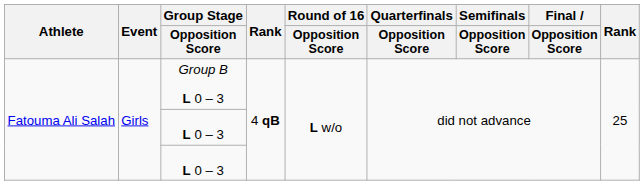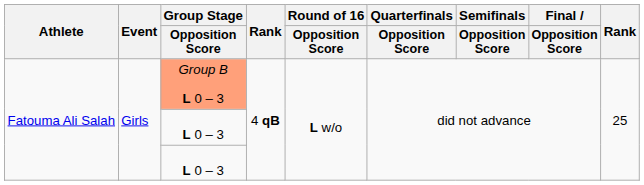(203, 85) no background -> (203, 85) lightsalmon background
